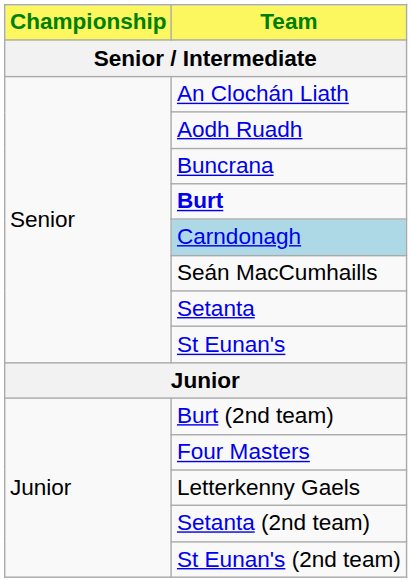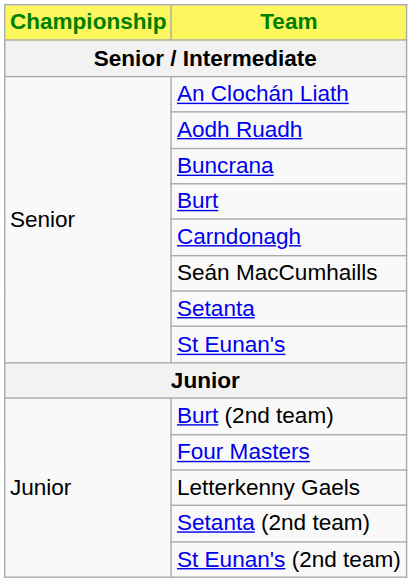(200, 201) bold -> (198, 201) normal
(239, 237) lightblue background -> (239, 237) no background
